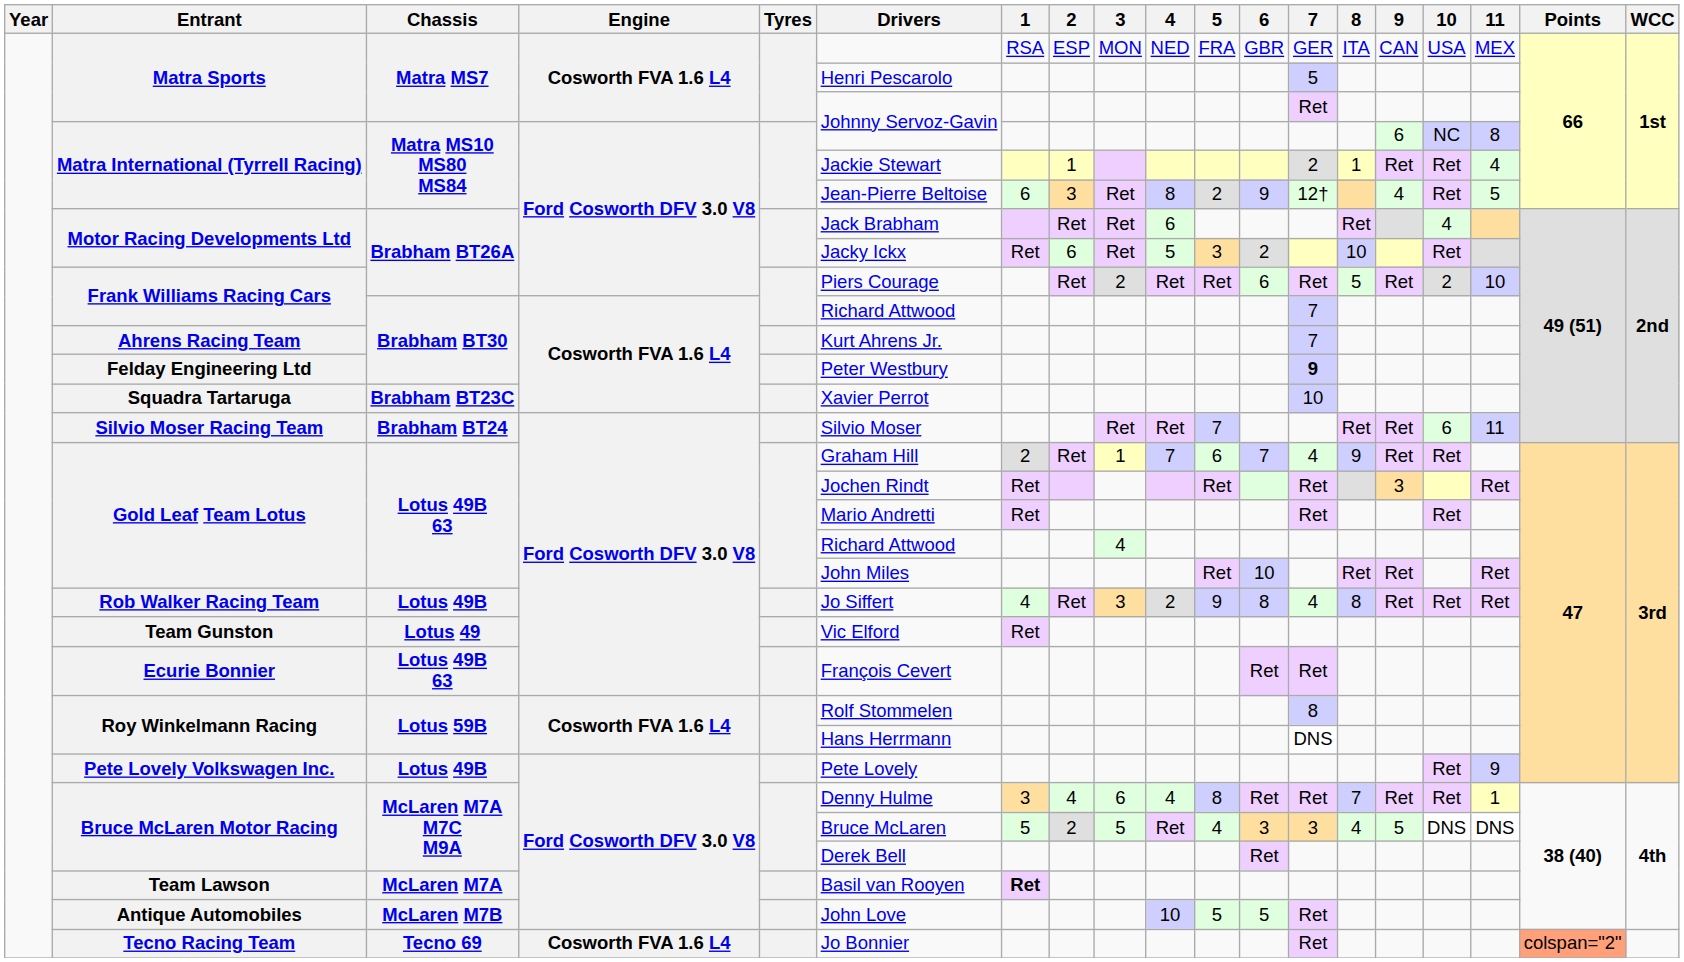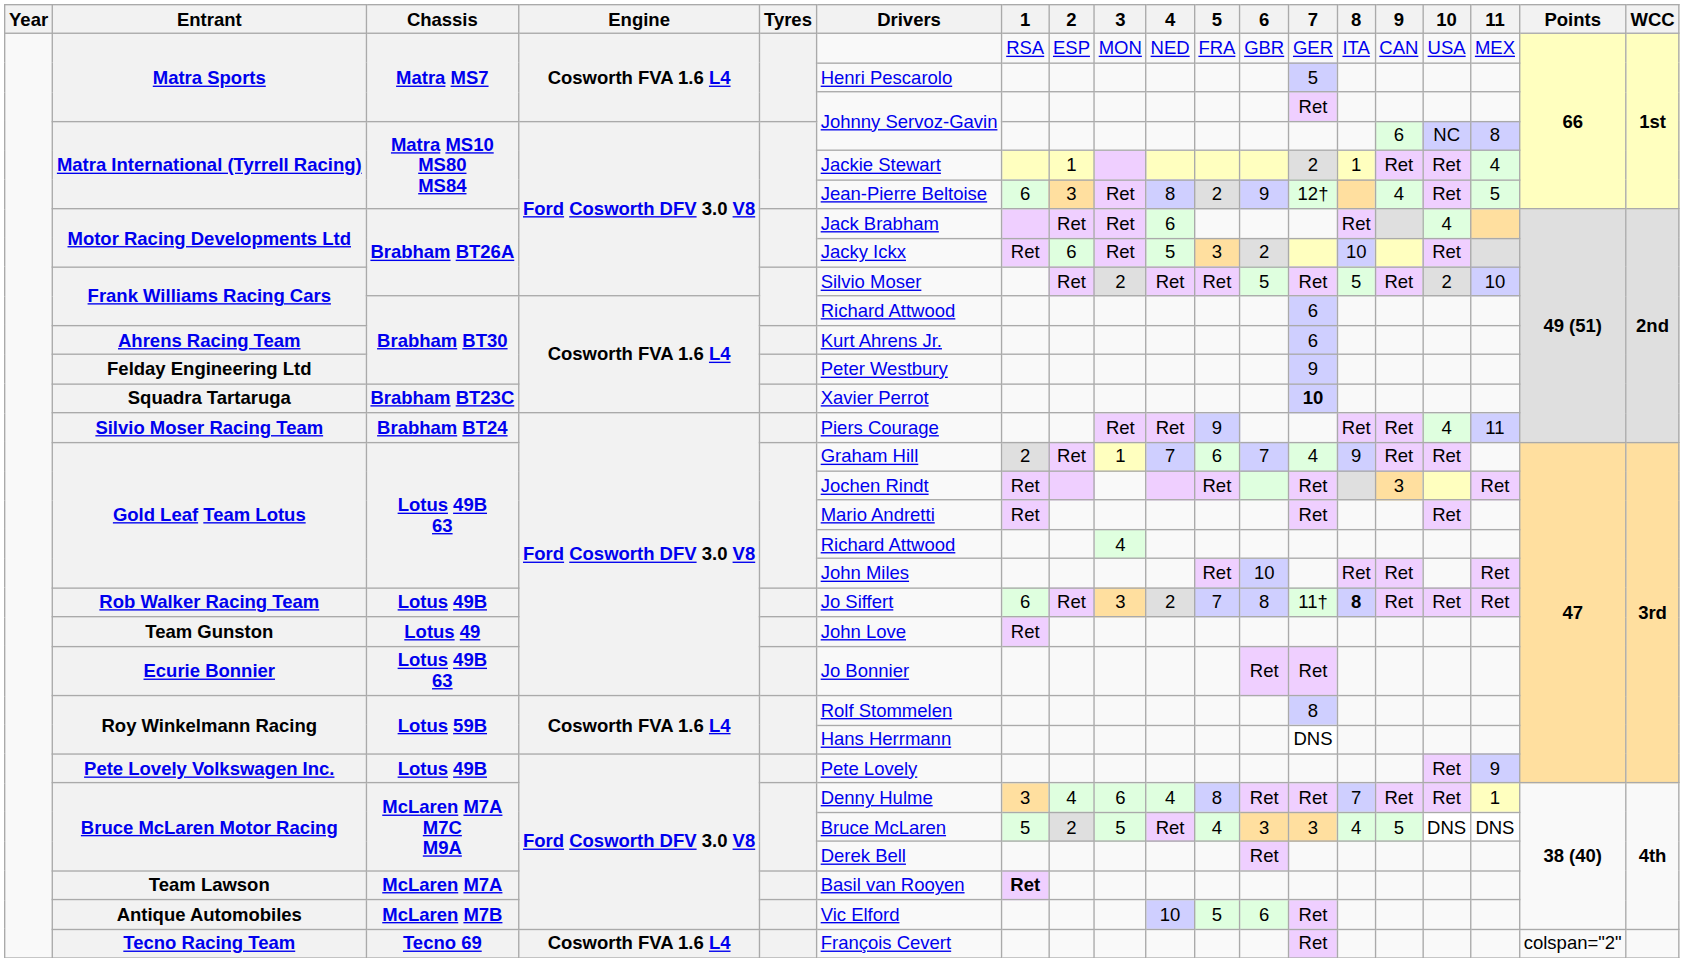(880, 281) Piers Courage -> (871, 281) Silvio Moser
(1264, 281) 6 -> (1264, 281) 5
(1313, 310) 7 -> (1313, 310) 6
(1313, 340) 7 -> (1313, 340) 6
(1313, 369) bold -> (1313, 369) normal
(1313, 398) normal -> (1313, 398) bold
(871, 427) Silvio Moser -> (880, 427) Piers Courage
(1217, 427) 7 -> (1217, 427) 9
(1447, 427) 6 -> (1447, 427) 4
(1025, 602) 4 -> (1025, 602) 6
(1217, 602) 9 -> (1217, 602) 7
(1313, 602) 4 -> (1313, 602) 11†
(1356, 602) normal -> (1356, 602) bold
(860, 631) Vic Elford -> (863, 631) John Love
(886, 670) François Cevert -> (865, 670) Jo Bonnier
(863, 914) John Love -> (860, 914) Vic Elford
(1264, 914) 5 -> (1264, 914) 6
(865, 943) Jo Bonnier -> (886, 943) François Cevert
(1573, 943) lightsalmon background -> (1573, 943) no background
